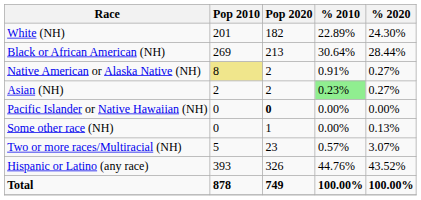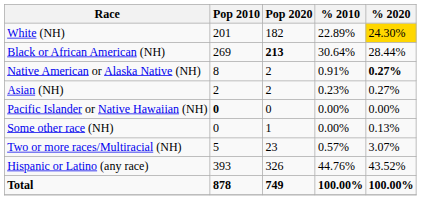(387, 33) no background -> (387, 33) gold background
(274, 52) normal -> (274, 52) bold
(216, 71) khaki background -> (216, 71) no background
(384, 71) normal -> (385, 71) bold
(333, 90) lightgreen background -> (333, 90) no background
(216, 109) normal -> (216, 109) bold
(268, 109) bold -> (268, 109) normal
